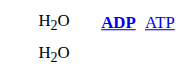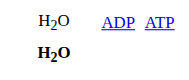(118, 22) bold -> (118, 22) normal
(54, 54) normal -> (54, 54) bold
